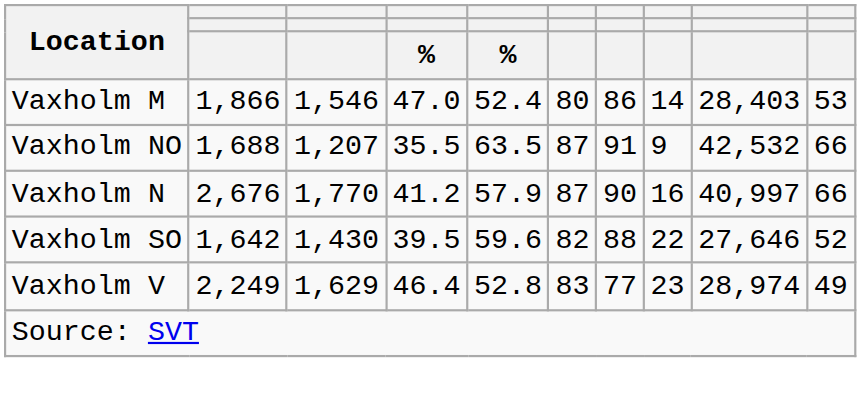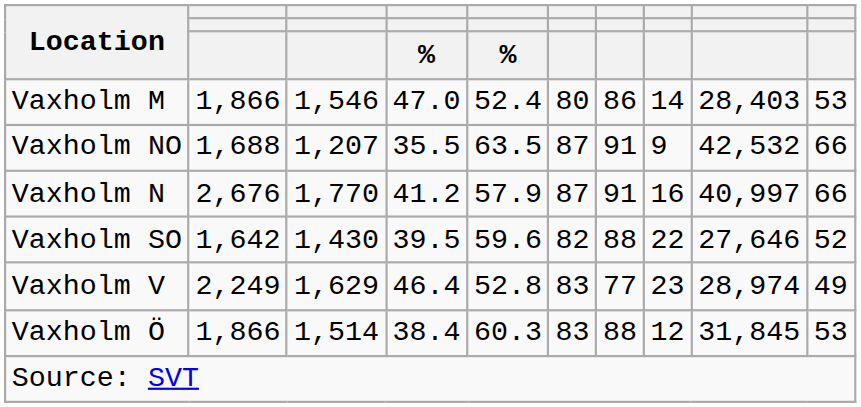(620, 194) 90 -> (620, 194) 91
+ row: (88, 332)
